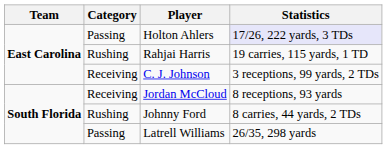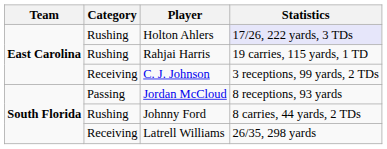(106, 34) Passing -> (108, 34) Rushing
(112, 94) Receiving -> (106, 94) Passing
(106, 133) Passing -> (112, 133) Receiving
